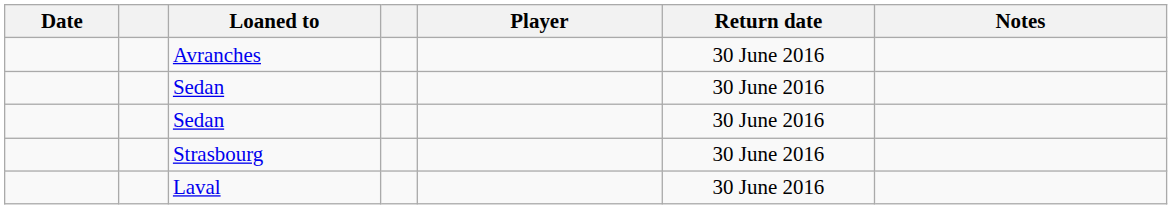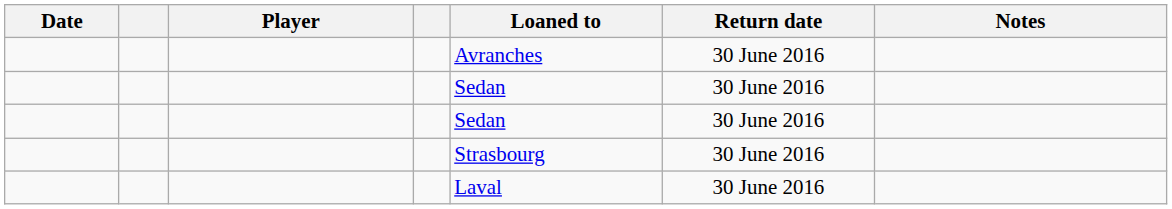columns swapped: (539, 21) <-> (274, 21)
